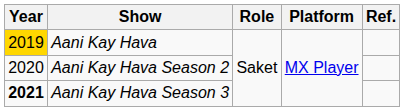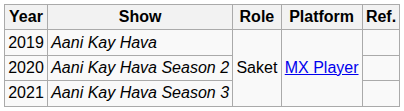(26, 42) gold background -> (26, 42) no background
(26, 93) bold -> (26, 93) normal
